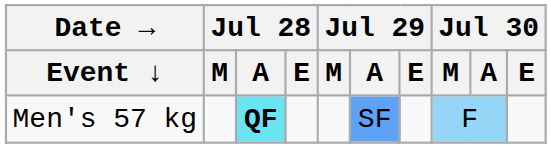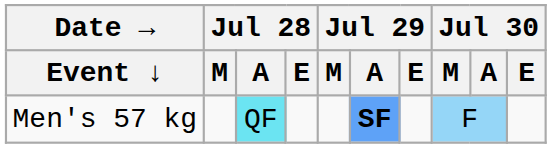(261, 119) bold -> (261, 119) normal
(375, 119) normal -> (375, 119) bold
